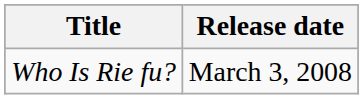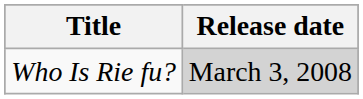(270, 70) no background -> (270, 70) lightgrey background
